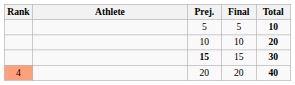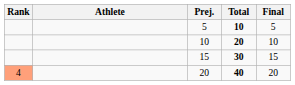columns swapped: (239, 12) <-> (273, 12)
(204, 57) bold -> (204, 57) normal
